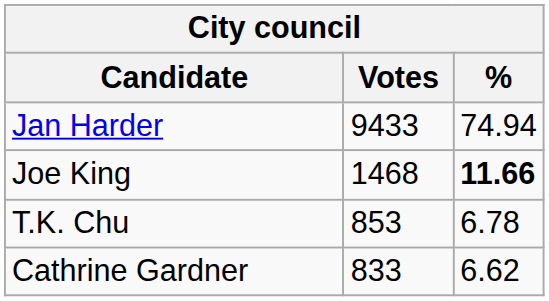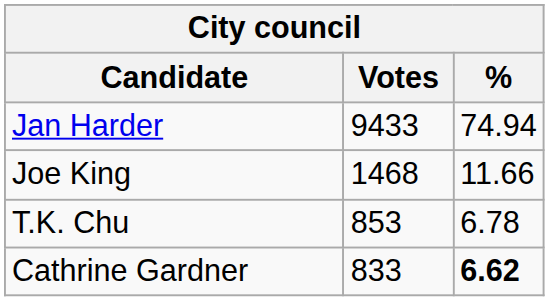(498, 174) bold -> (497, 174) normal
(490, 271) normal -> (490, 271) bold
